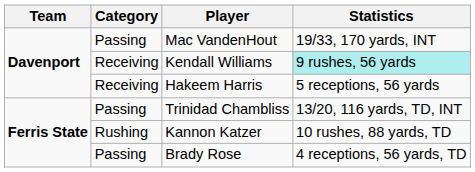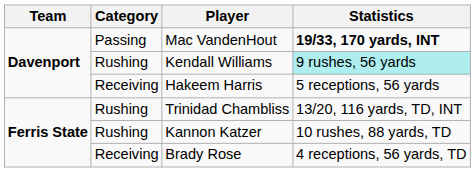(366, 39) normal -> (368, 39) bold
(127, 62) Receiving -> (121, 62) Rushing
(121, 108) Passing -> (121, 108) Rushing
(121, 155) Passing -> (127, 155) Receiving
